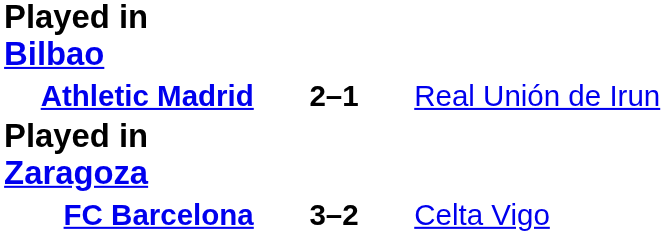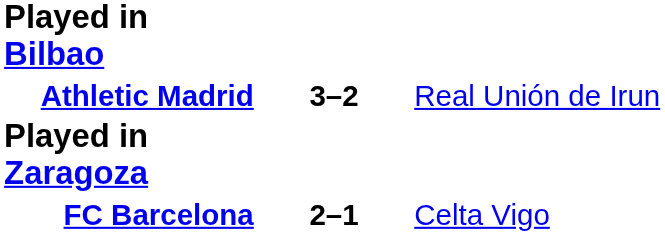(334, 96) 2–1 -> (334, 96) 3–2
(334, 214) 3–2 -> (334, 214) 2–1
